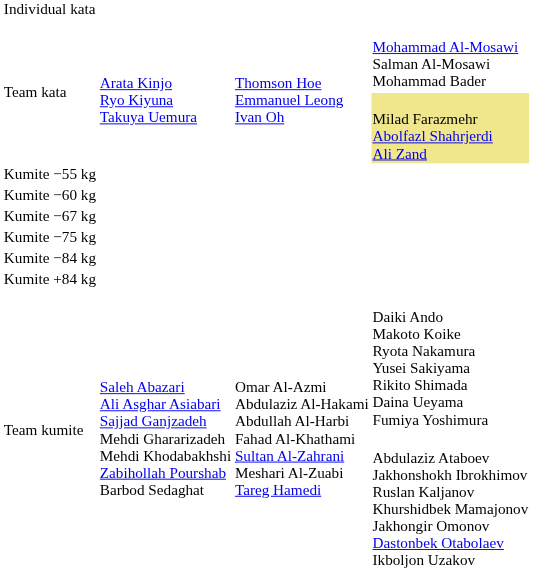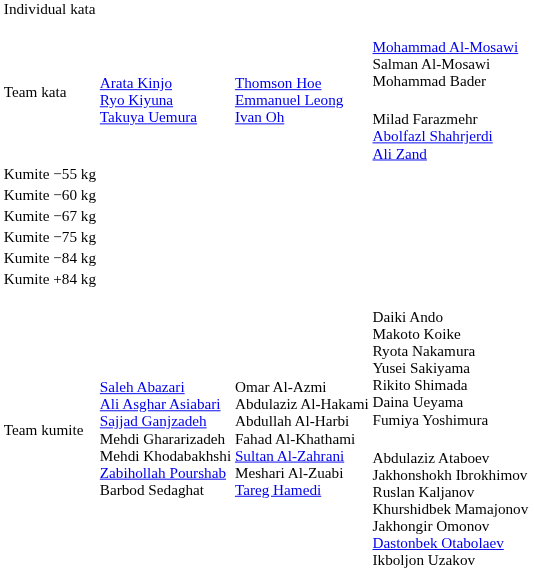(433, 136) khaki background -> (433, 136) no background
